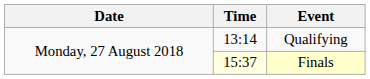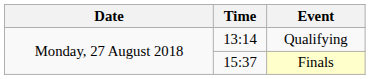(240, 62) lightyellow background -> (240, 62) no background
